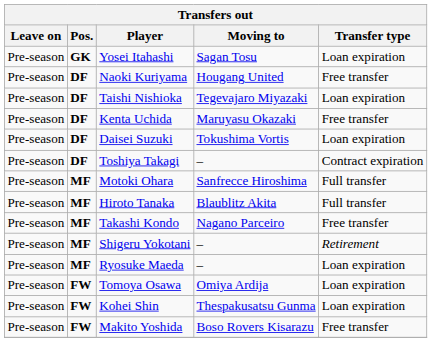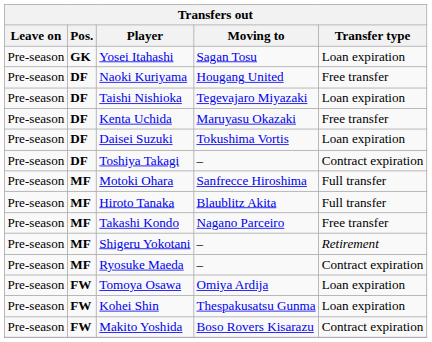(363, 264) Loan expiration -> (373, 264) Contract expiration
(355, 327) Free transfer -> (373, 327) Contract expiration
